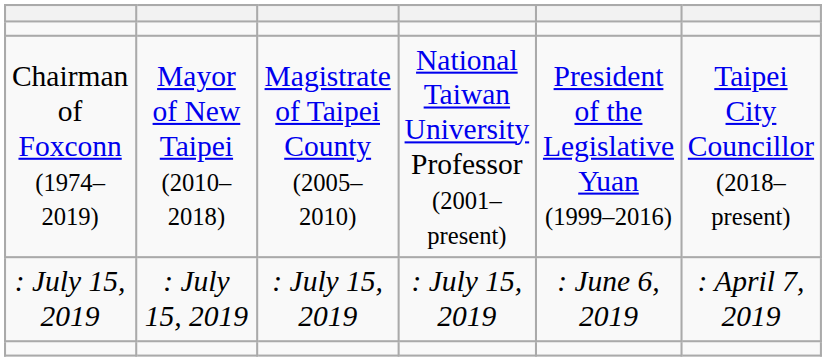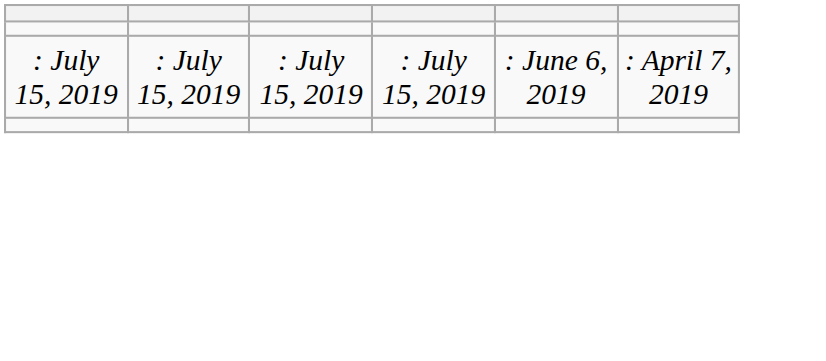- row: (70, 146)
